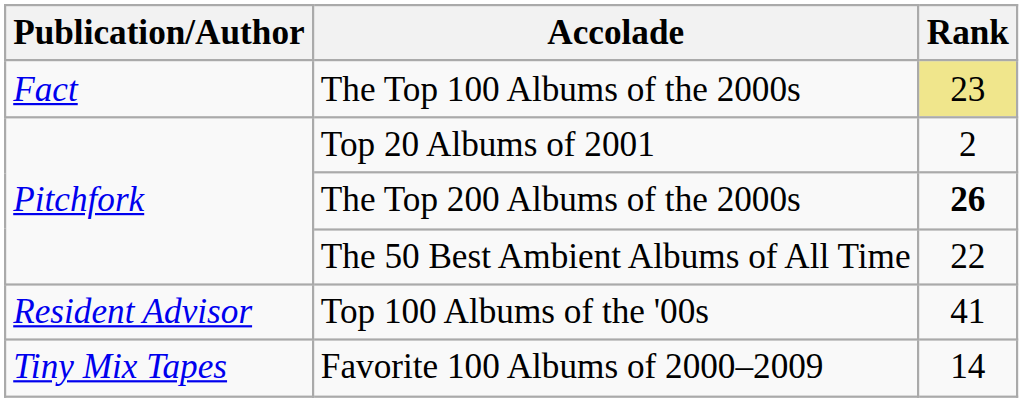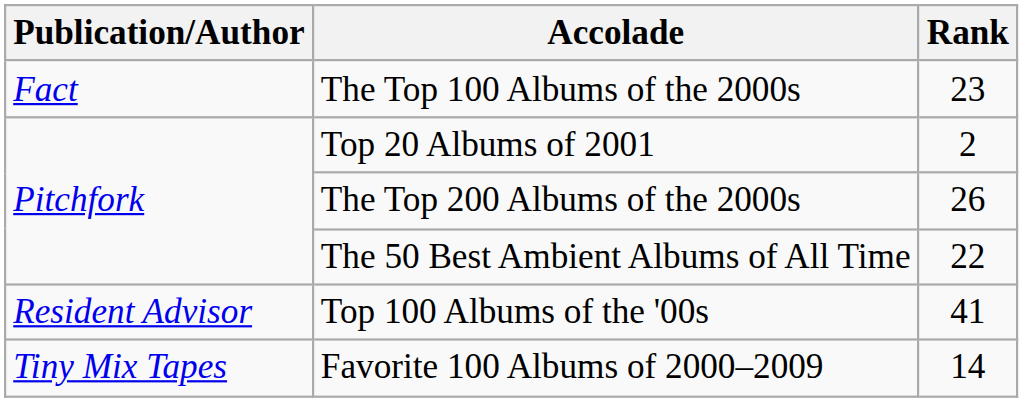(968, 88) khaki background -> (968, 88) no background
(968, 199) bold -> (968, 199) normal
